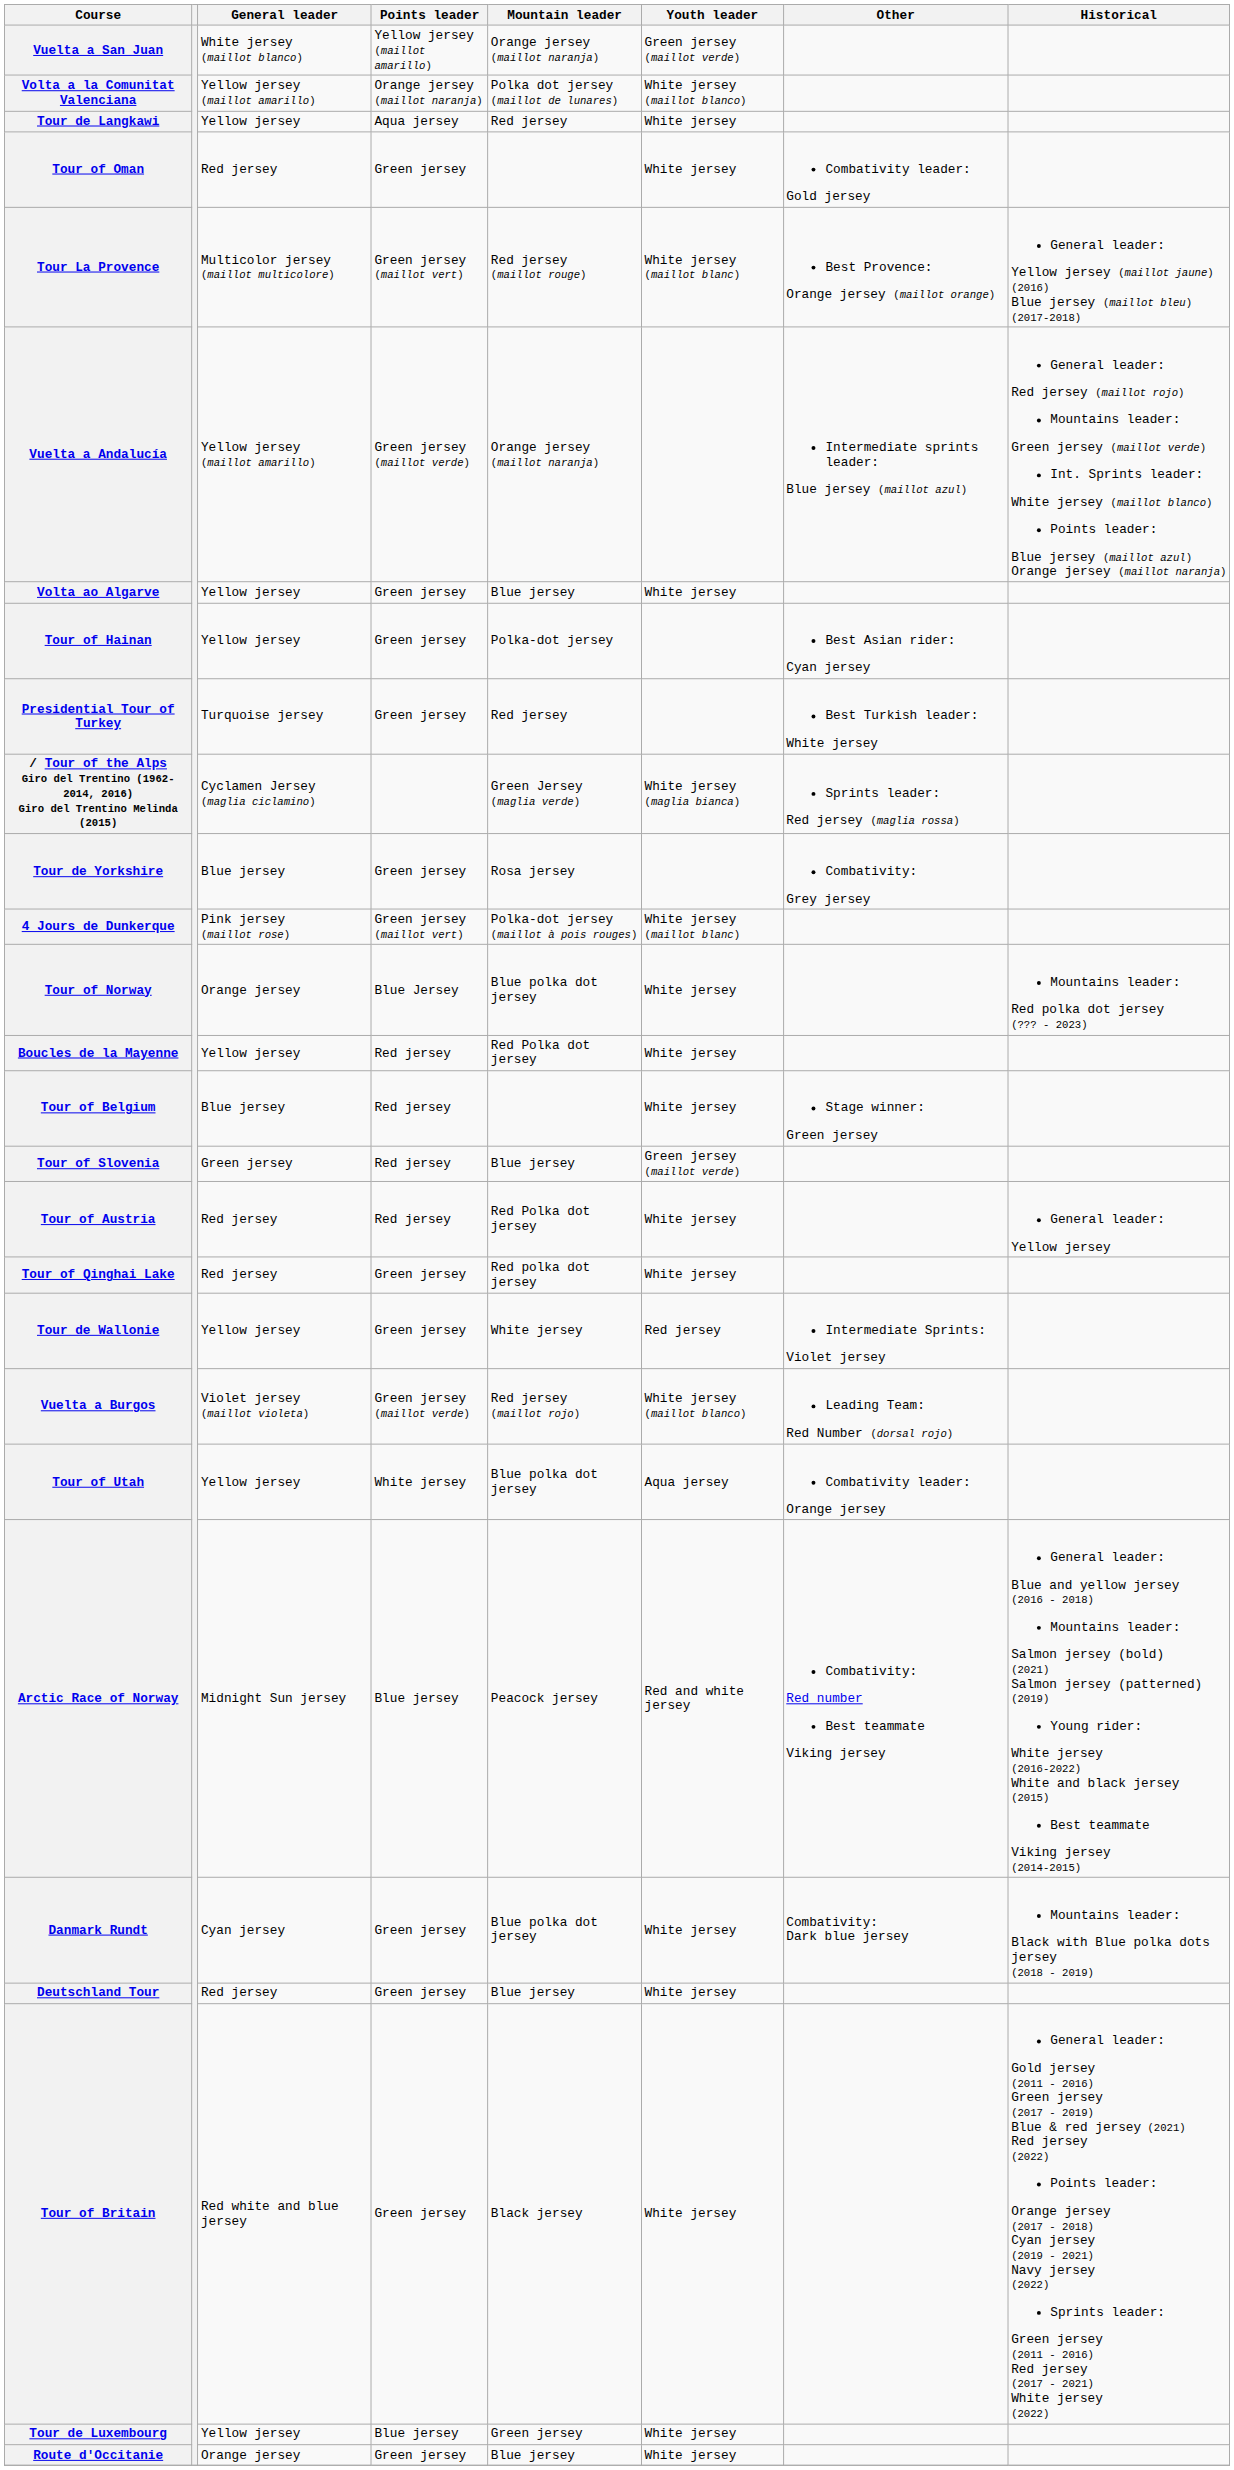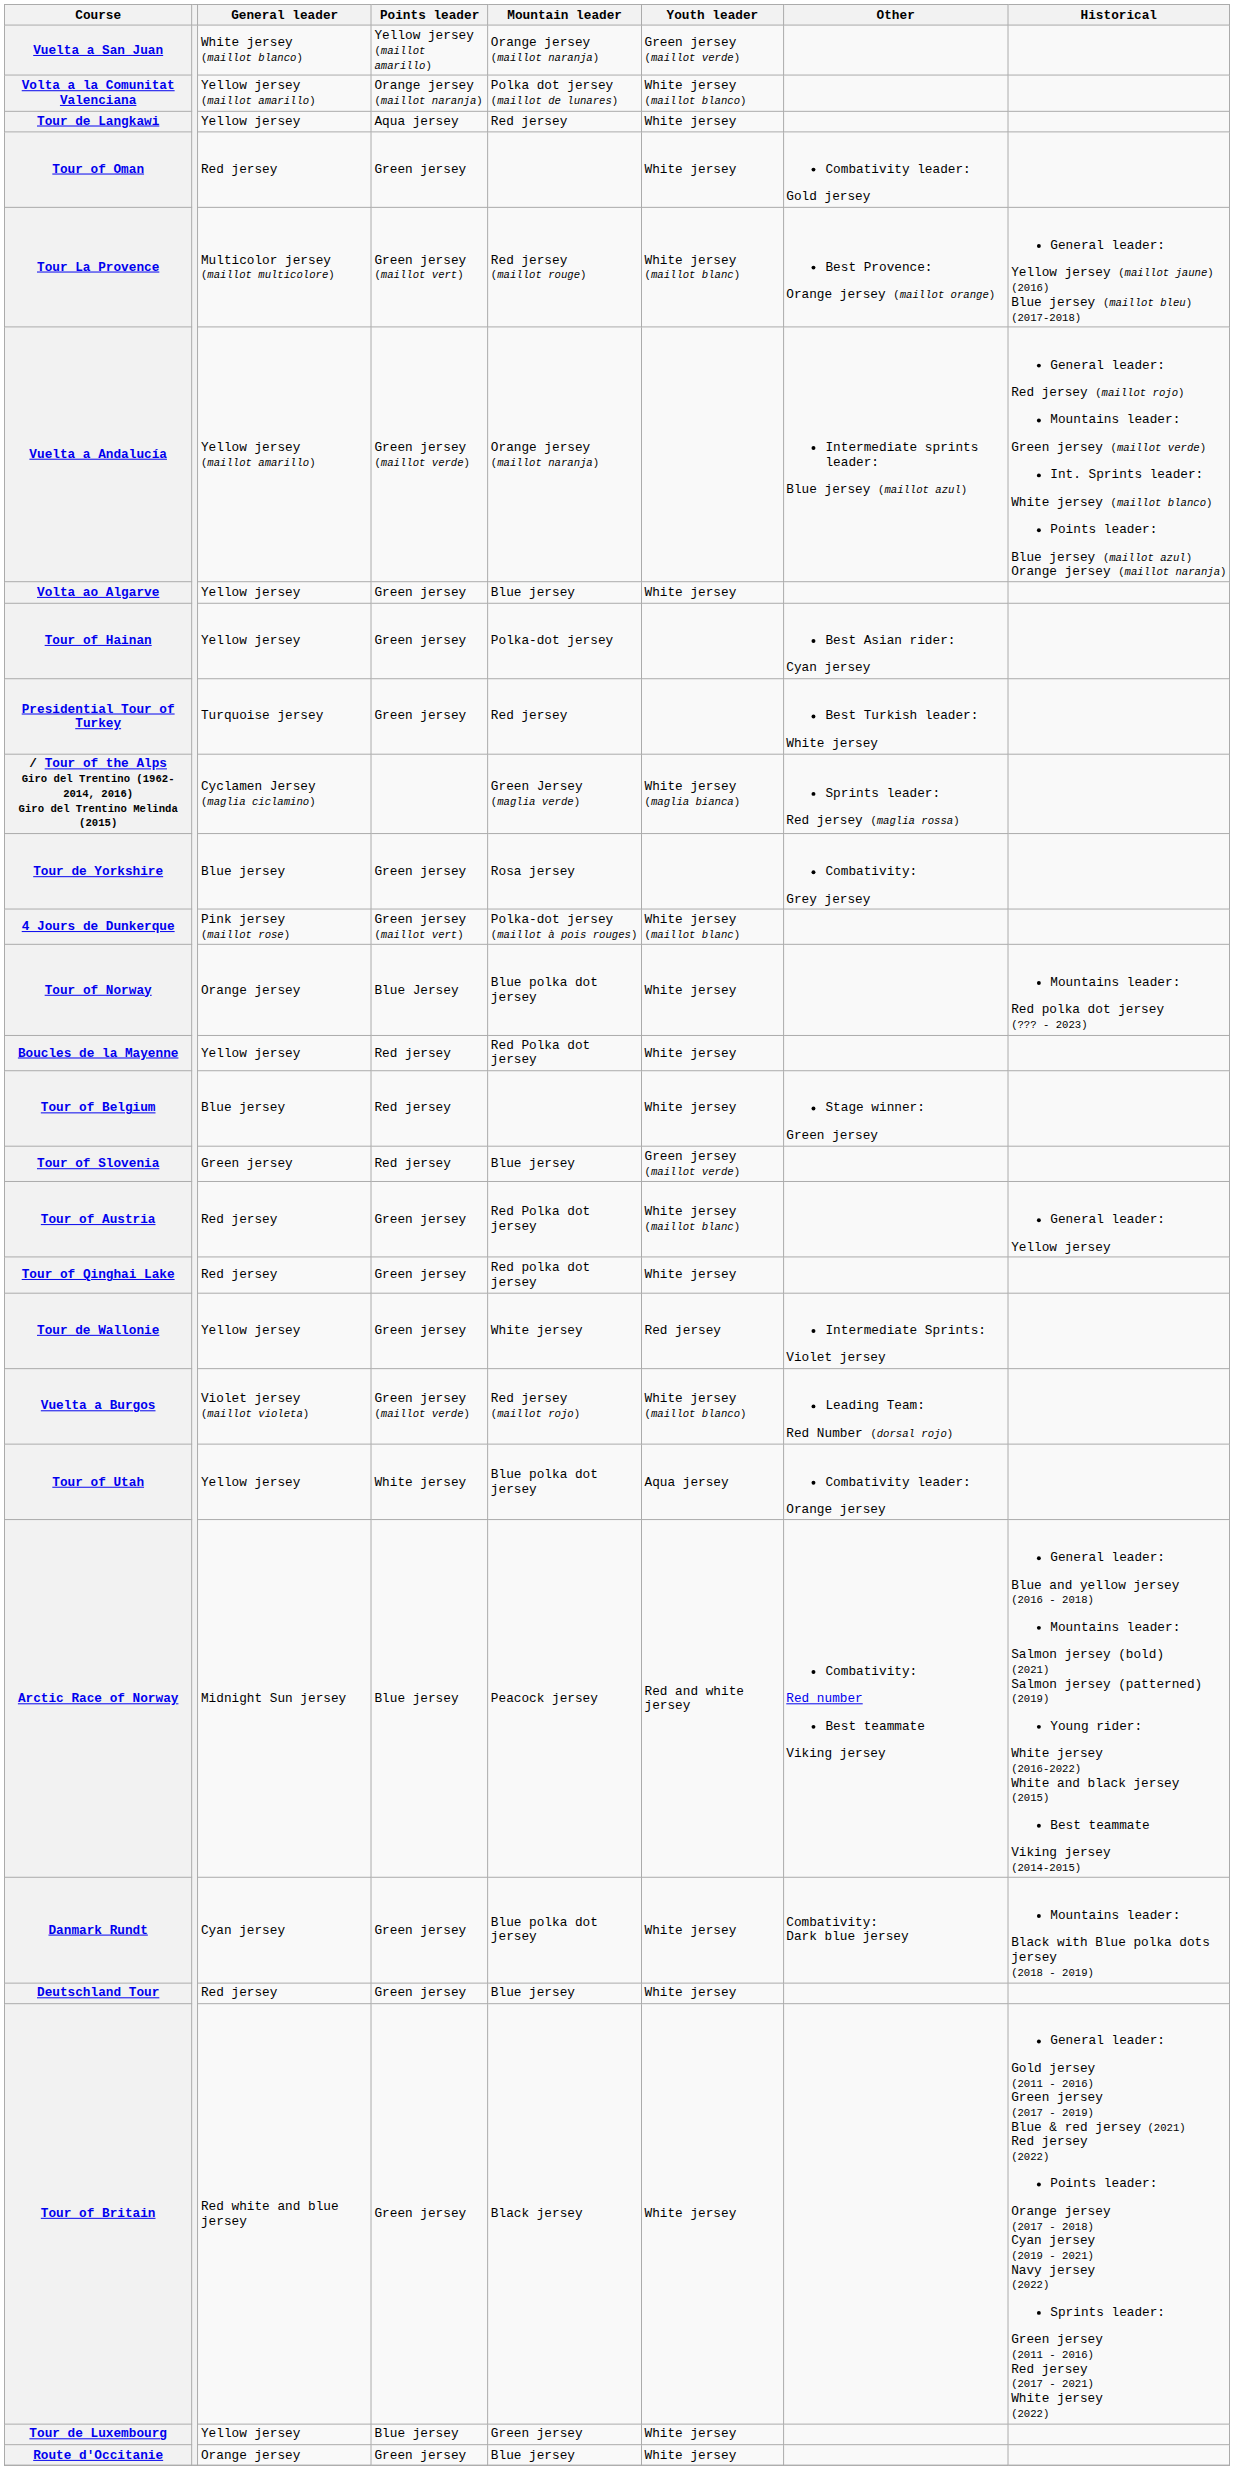(430, 1219) Red jersey -> (430, 1219) Green jersey
(712, 1219) White jersey -> (712, 1219) White jersey (maillot blanc)
